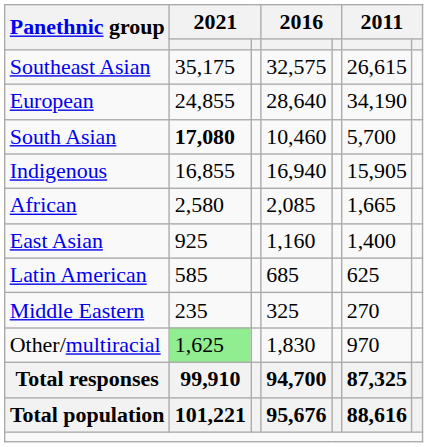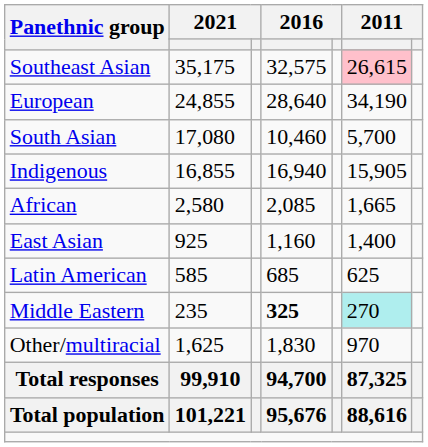(377, 66) no background -> (377, 66) pink background
(205, 136) bold -> (205, 136) normal
(283, 310) normal -> (283, 310) bold
(363, 310) no background -> (363, 310) paleturquoise background
(199, 344) lightgreen background -> (199, 344) no background
